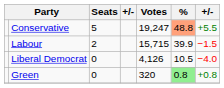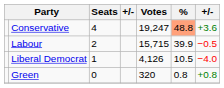(94, 28) 5 -> (94, 28) 4
(207, 28) +5.5 -> (207, 28) +3.6
(207, 43) −1.5 -> (207, 43) −0.5
(94, 59) 0 -> (94, 59) 1
(181, 75) lightgreen background -> (181, 75) no background
